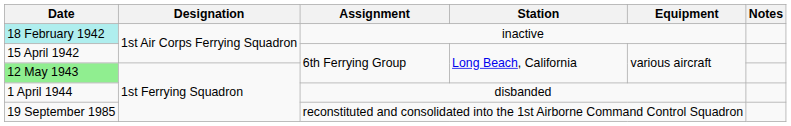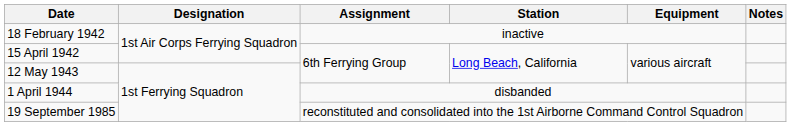(56, 33) paleturquoise background -> (56, 33) no background
(43, 72) lightgreen background -> (43, 72) no background
